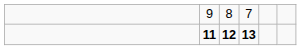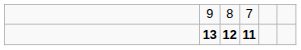(209, 34) 11 -> (210, 34) 13
(249, 34) 13 -> (249, 34) 11
